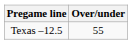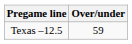(98, 30) 55 -> (98, 30) 59
